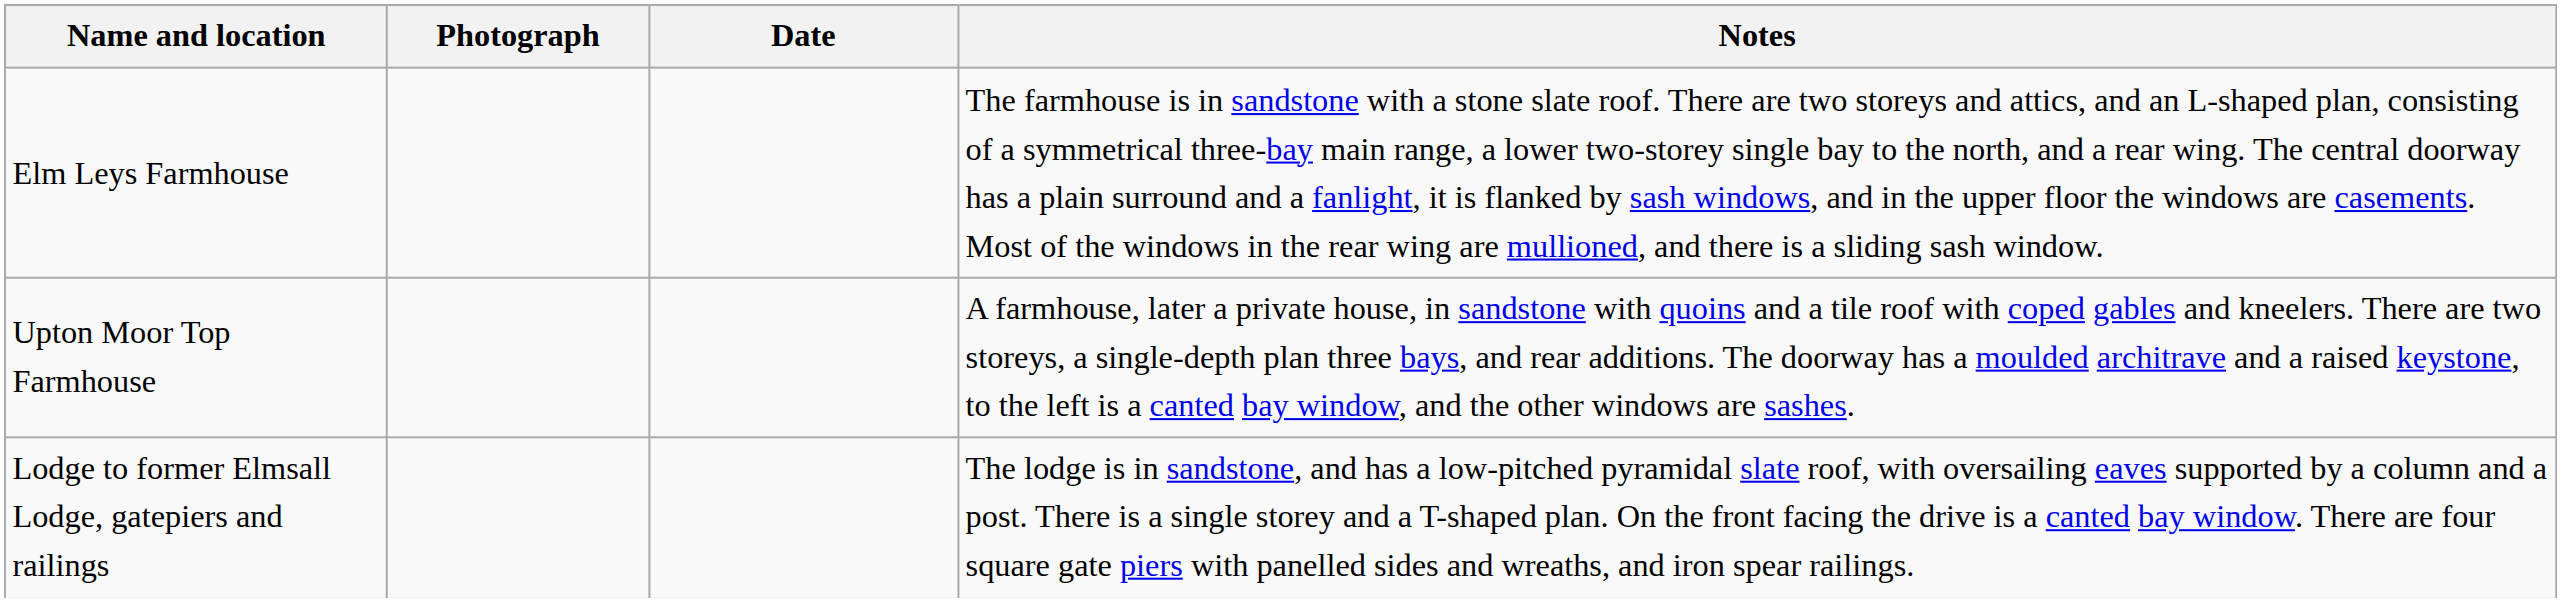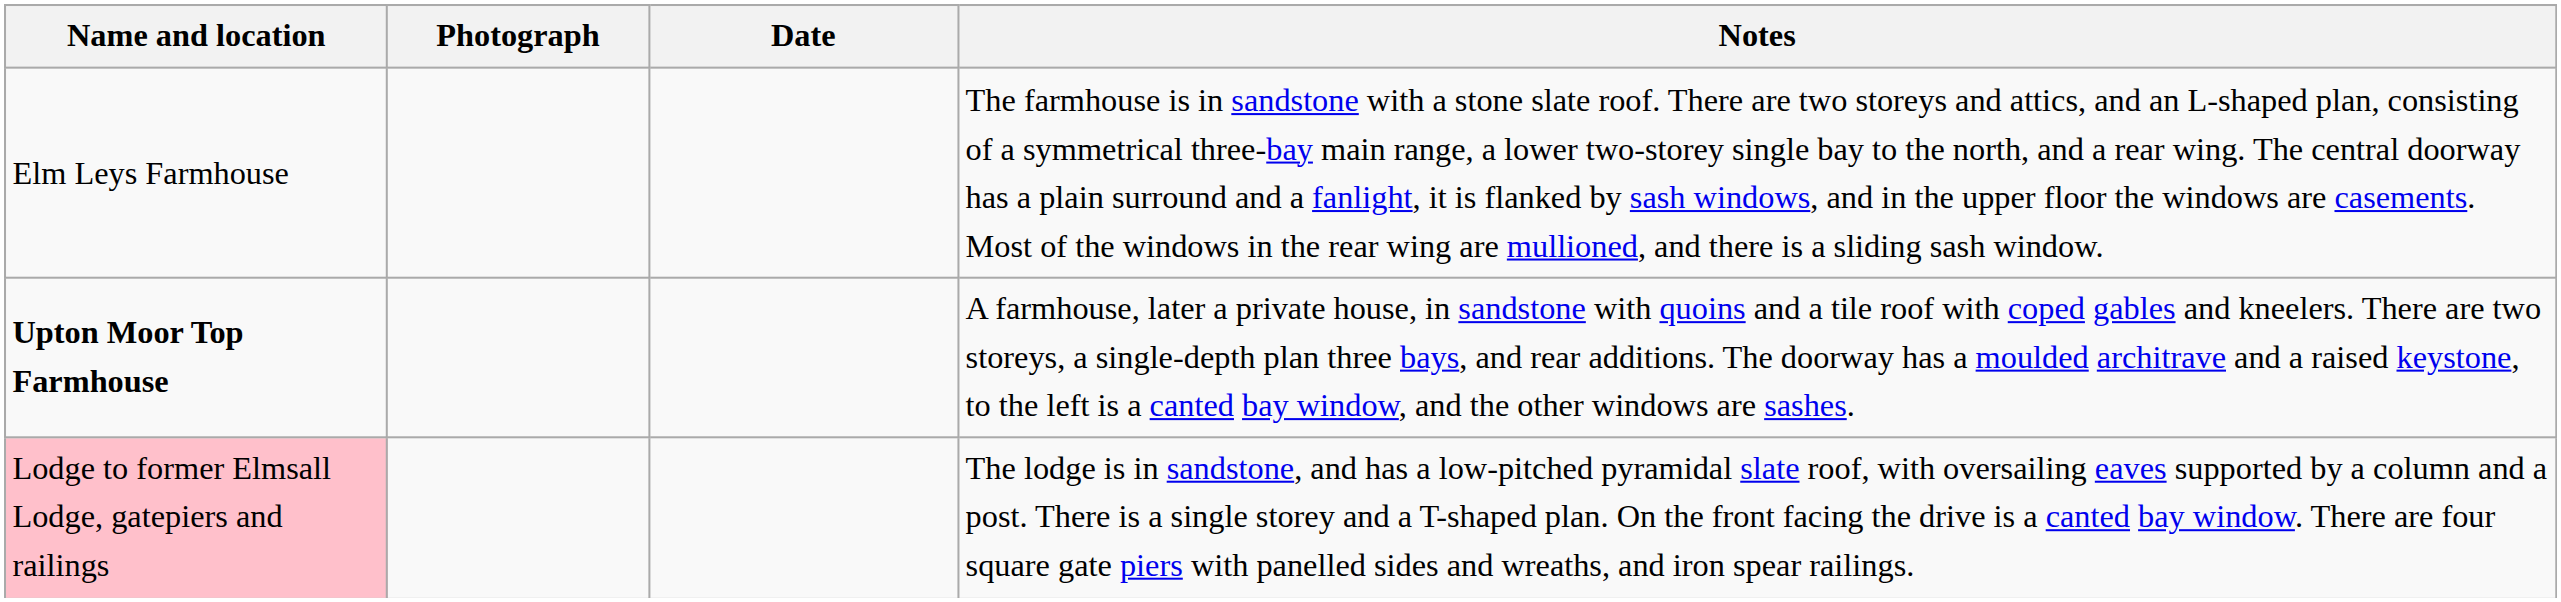(121, 356) normal -> (128, 356) bold
(172, 517) no background -> (172, 517) pink background
